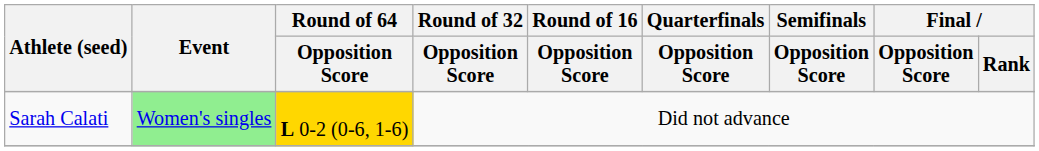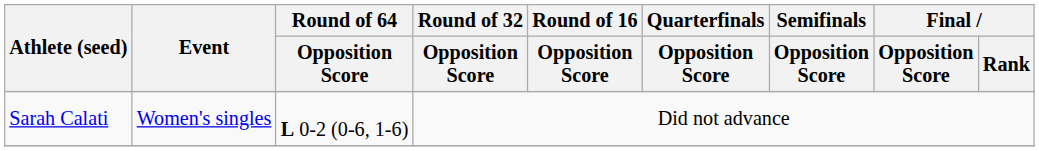(204, 118) lightgreen background -> (204, 118) no background
(345, 129) gold background -> (345, 129) no background
